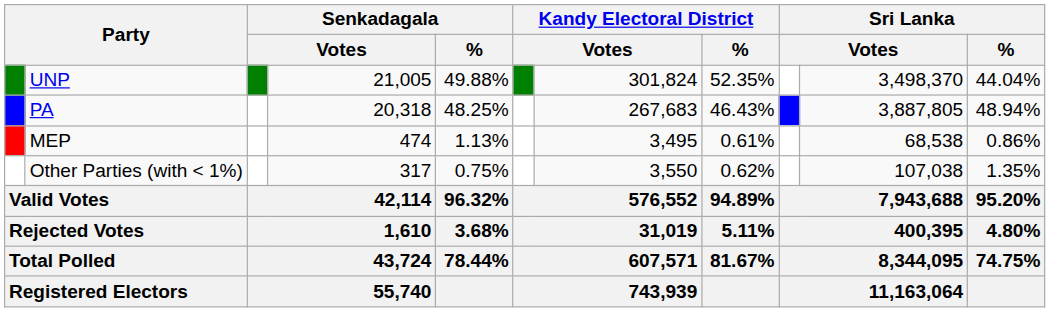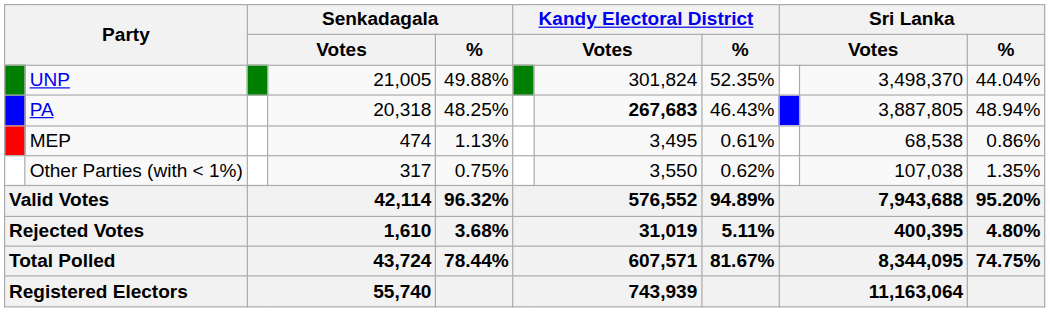(663, 110) normal -> (663, 110) bold
